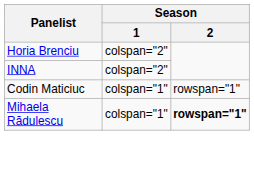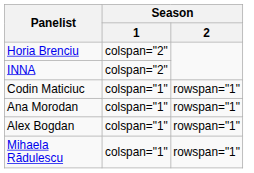+ row: (43, 107)
+ row: (41, 126)
(210, 114) bold -> (207, 151) normal
